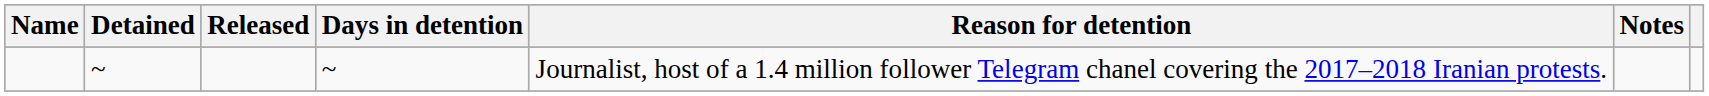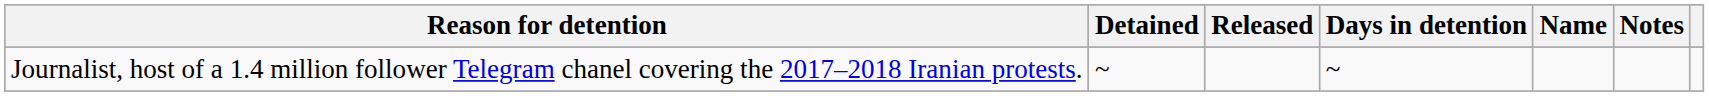columns swapped: (45, 25) <-> (1071, 25)
